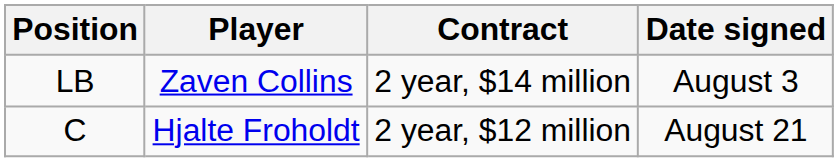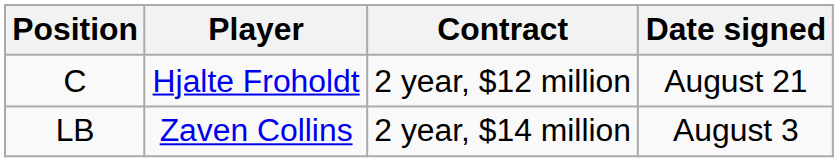rows swapped: (75, 80) <-> (75, 130)
